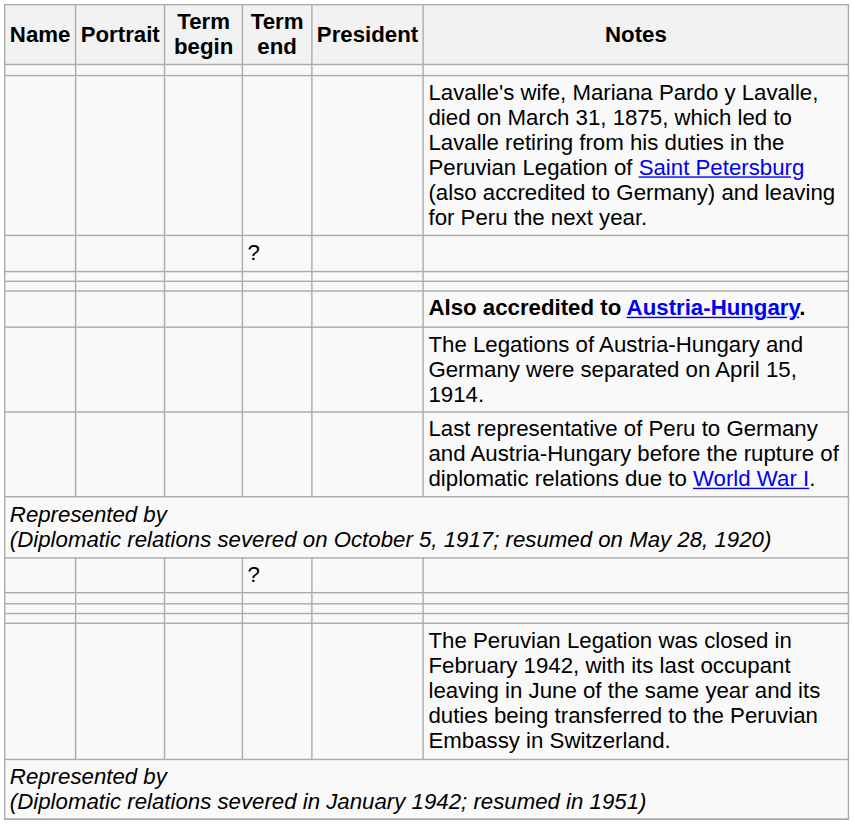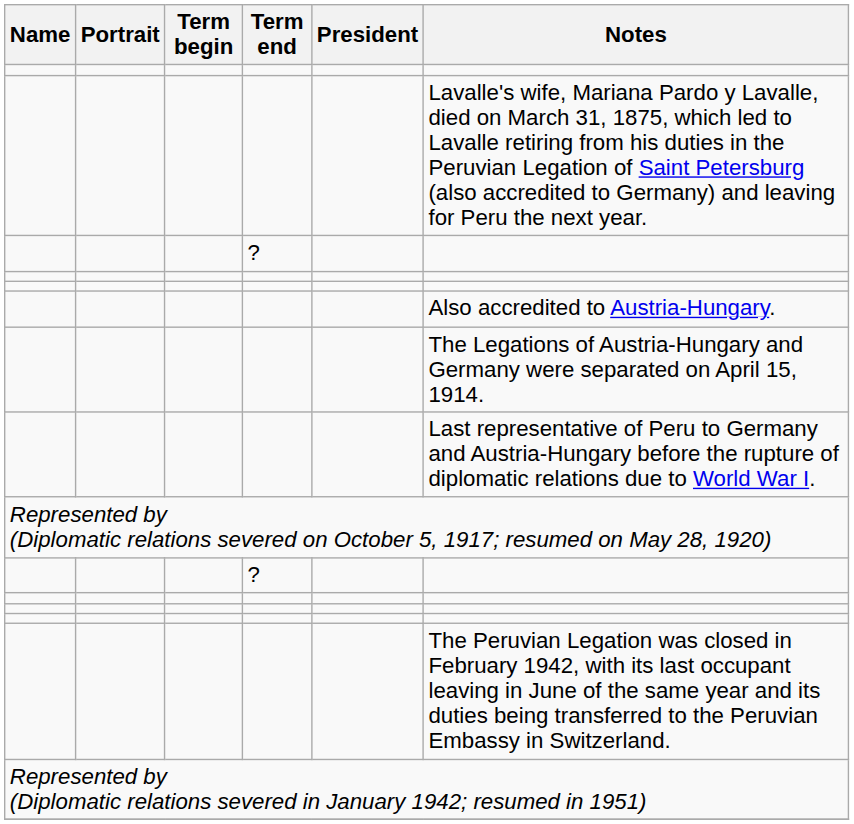(617, 308) bold -> (602, 308) normal
